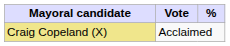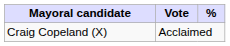(57, 32) khaki background -> (57, 32) no background
